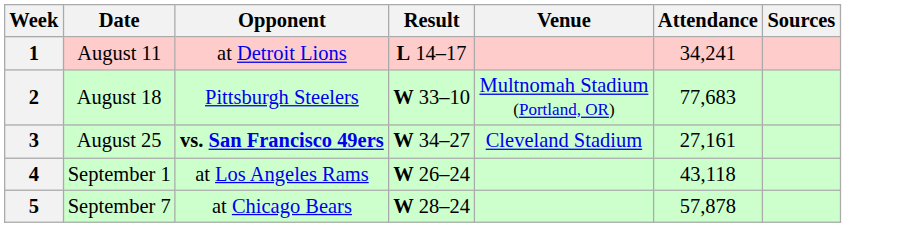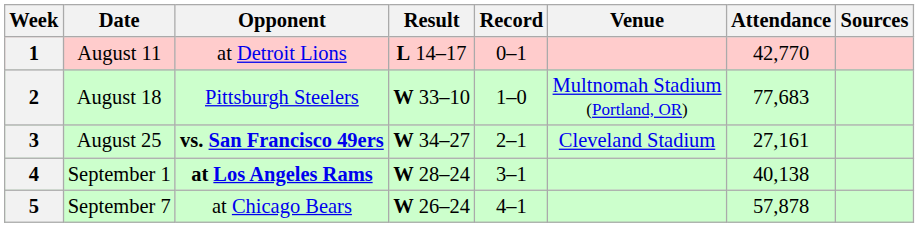+ column: (511, 20)
(708, 53) 34,241 -> (781, 53) 42,770
(282, 173) normal -> (282, 173) bold
(432, 173) W 26–24 -> (432, 173) W 28–24
(708, 173) 43,118 -> (781, 173) 40,138
(432, 206) W 28–24 -> (432, 206) W 26–24
